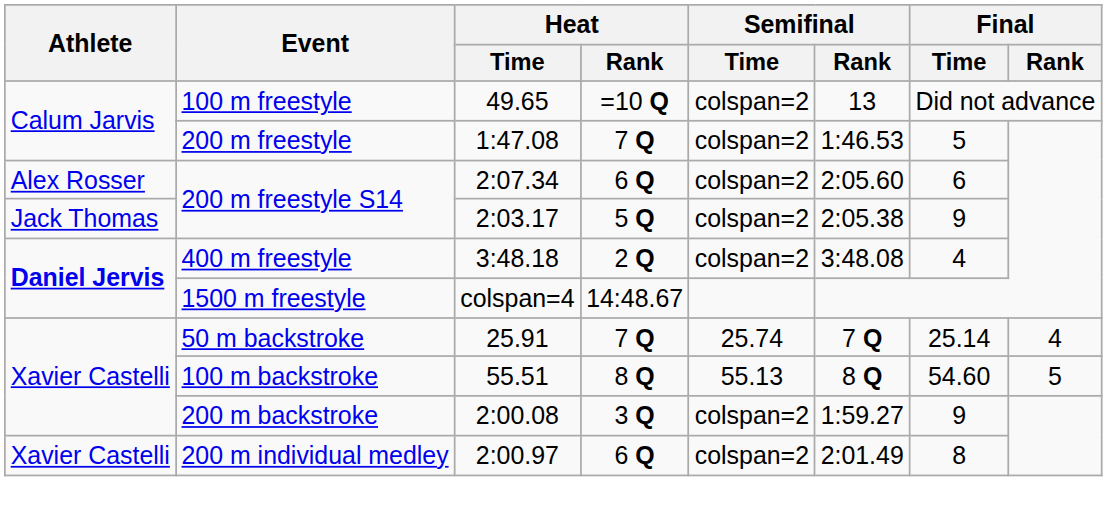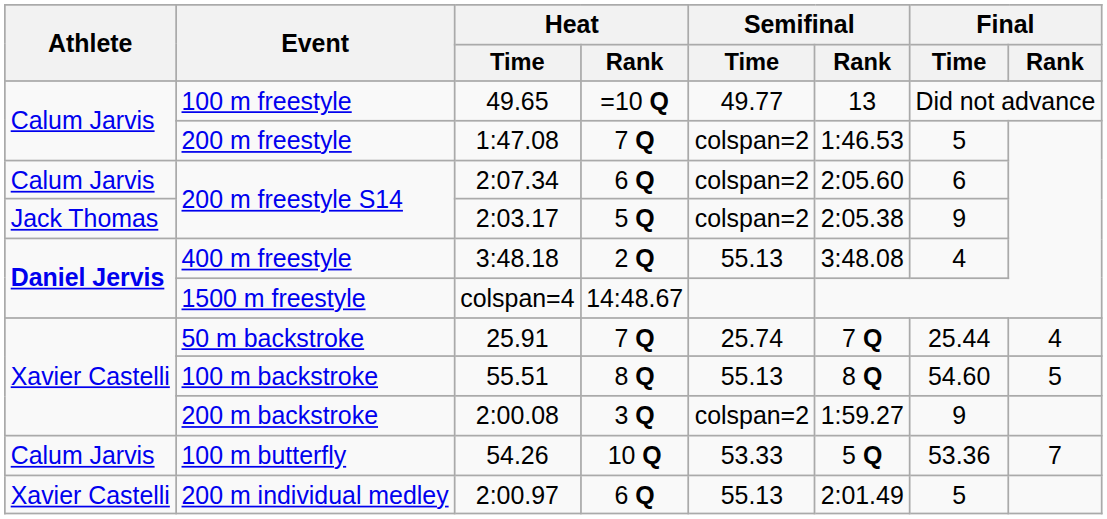(752, 101) colspan=2 -> (752, 101) 49.77
(78, 180) Alex Rosser -> (83, 180) Calum Jarvis
(752, 259) colspan=2 -> (752, 259) 55.13
(959, 338) 25.14 -> (959, 338) 25.44
+ row: (264, 456)
(752, 456) colspan=2 -> (752, 495) 55.13
(959, 456) 8 -> (959, 495) 5
